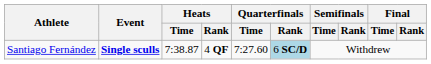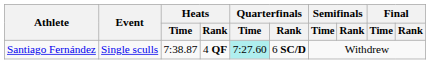(130, 50) bold -> (130, 50) normal
(251, 50) no background -> (250, 50) paleturquoise background
(290, 50) lightblue background -> (289, 50) no background
